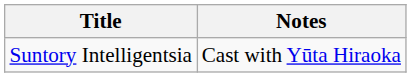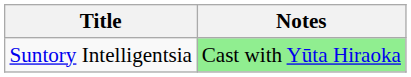(301, 54) no background -> (301, 54) lightgreen background
